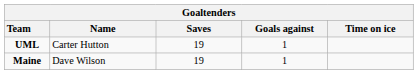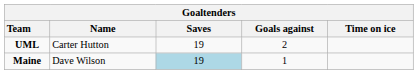(285, 45) 1 -> (285, 45) 2
(199, 61) no background -> (199, 61) lightblue background
